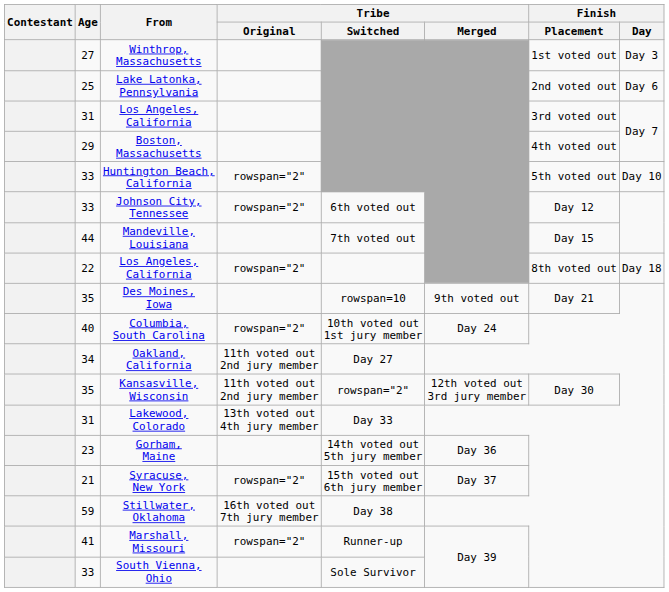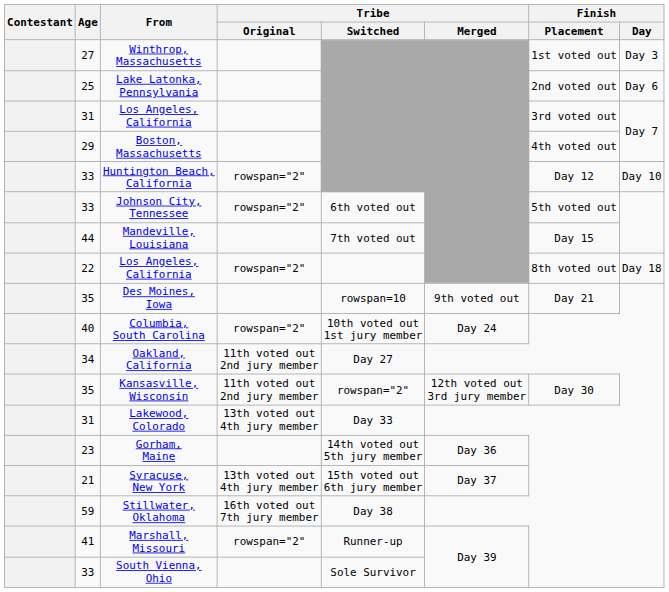(574, 177) 5th voted out -> (574, 177) Day 12
(574, 207) Day 12 -> (574, 207) 5th voted out
(269, 481) rowspan="2" -> (269, 481) 13th voted out 4th jury member
